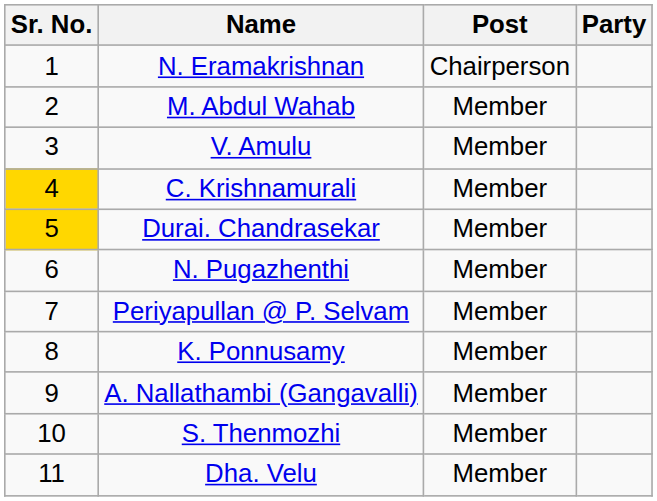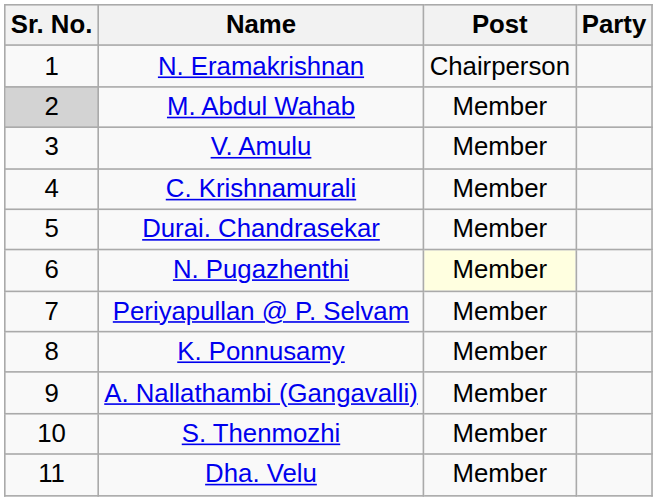(52, 106) no background -> (52, 106) lightgrey background
(52, 188) gold background -> (52, 188) no background
(52, 229) gold background -> (52, 229) no background
(500, 270) no background -> (500, 270) lightyellow background
